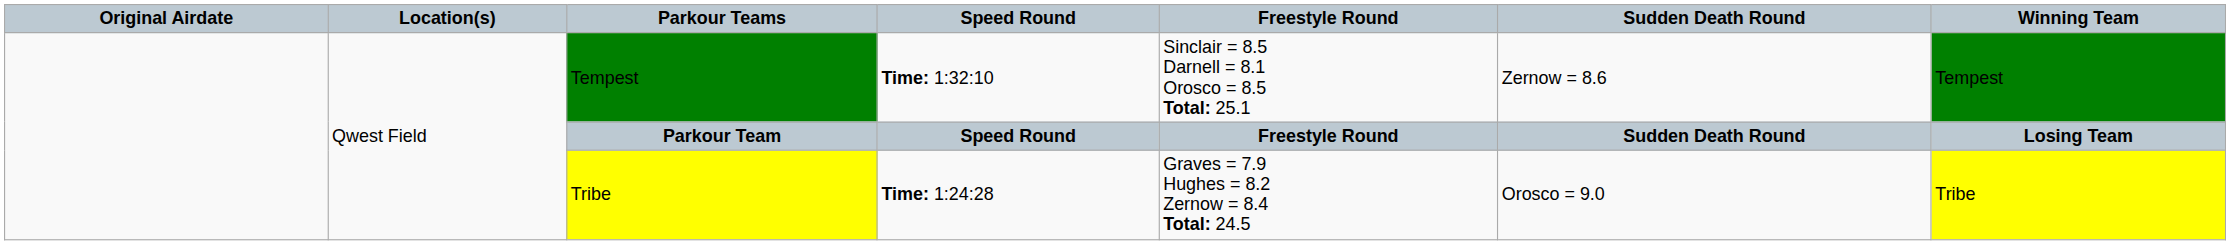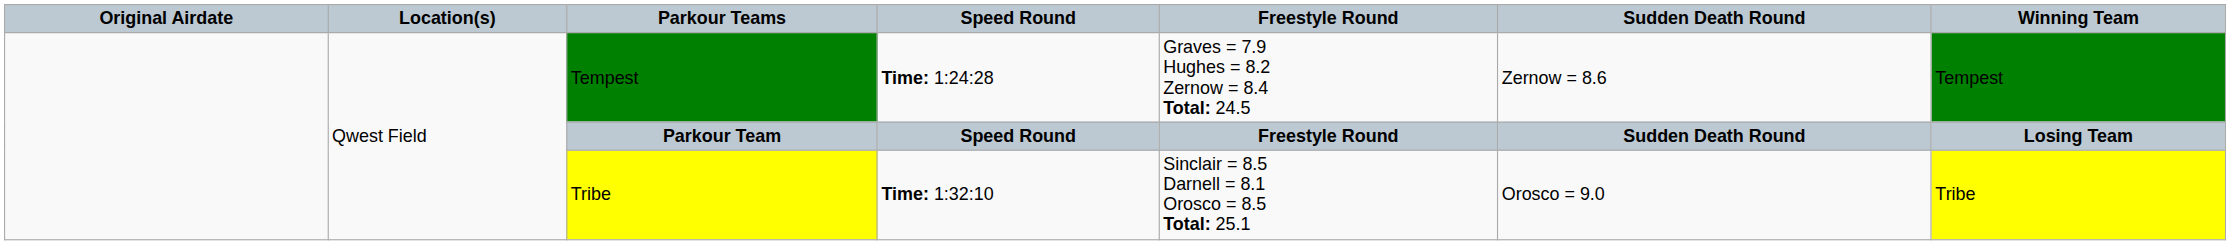(938, 77) Time: 1:32:10 -> (938, 77) Time: 1:24:28
(1215, 77) Sinclair = 8.5 Darnell = 8.1 Orosco = 8.5 Total: 25.1 -> (1217, 77) Graves = 7.9 Hughes = 8.2 Zernow = 8.4 Total: 24.5
(938, 194) Time: 1:24:28 -> (938, 194) Time: 1:32:10
(1217, 194) Graves = 7.9 Hughes = 8.2 Zernow = 8.4 Total: 24.5 -> (1215, 194) Sinclair = 8.5 Darnell = 8.1 Orosco = 8.5 Total: 25.1
